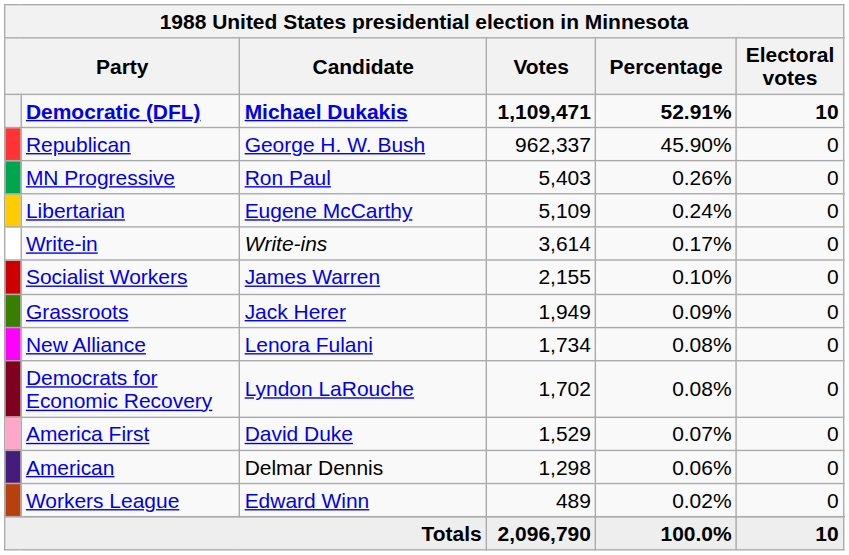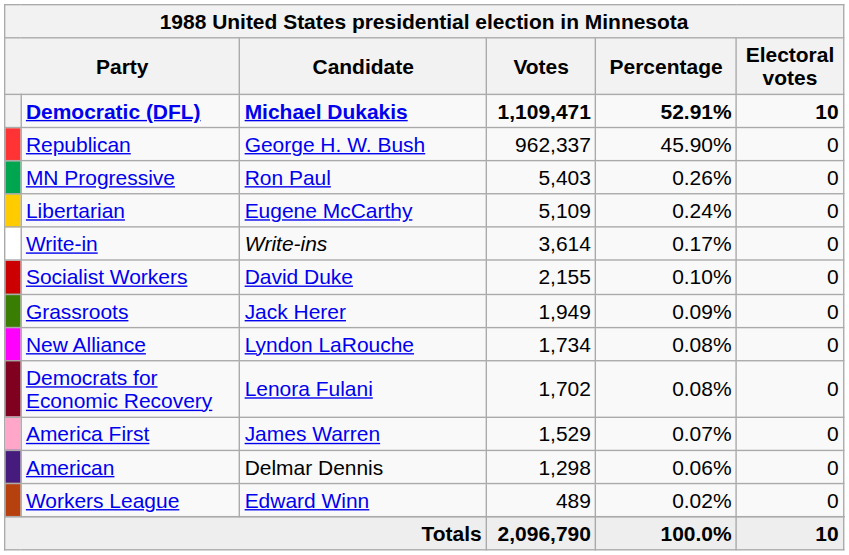(312, 277) James Warren -> (299, 277) David Duke
(309, 344) Lenora Fulani -> (329, 344) Lyndon LaRouche
(329, 389) Lyndon LaRouche -> (309, 389) Lenora Fulani
(299, 434) David Duke -> (312, 434) James Warren
